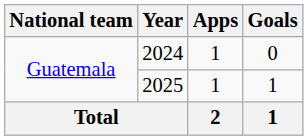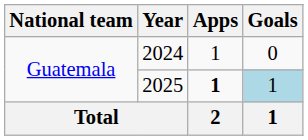(215, 85) normal -> (215, 85) bold
(273, 85) no background -> (273, 85) lightblue background
